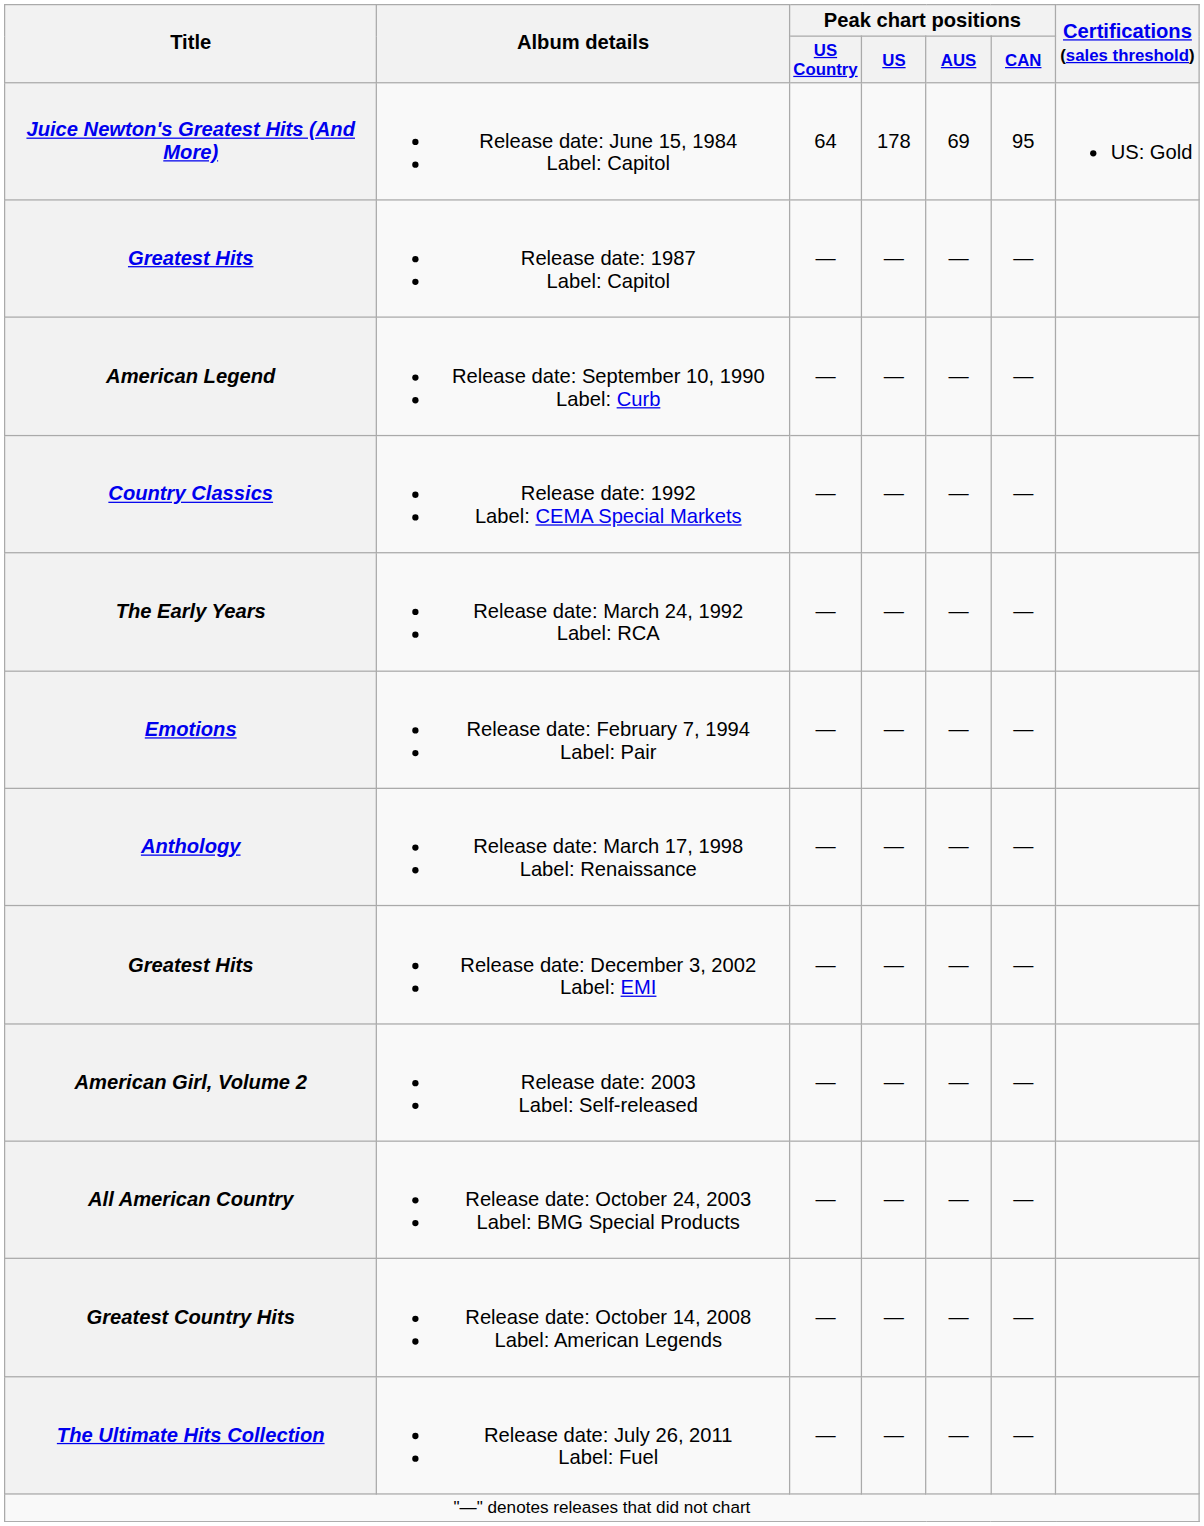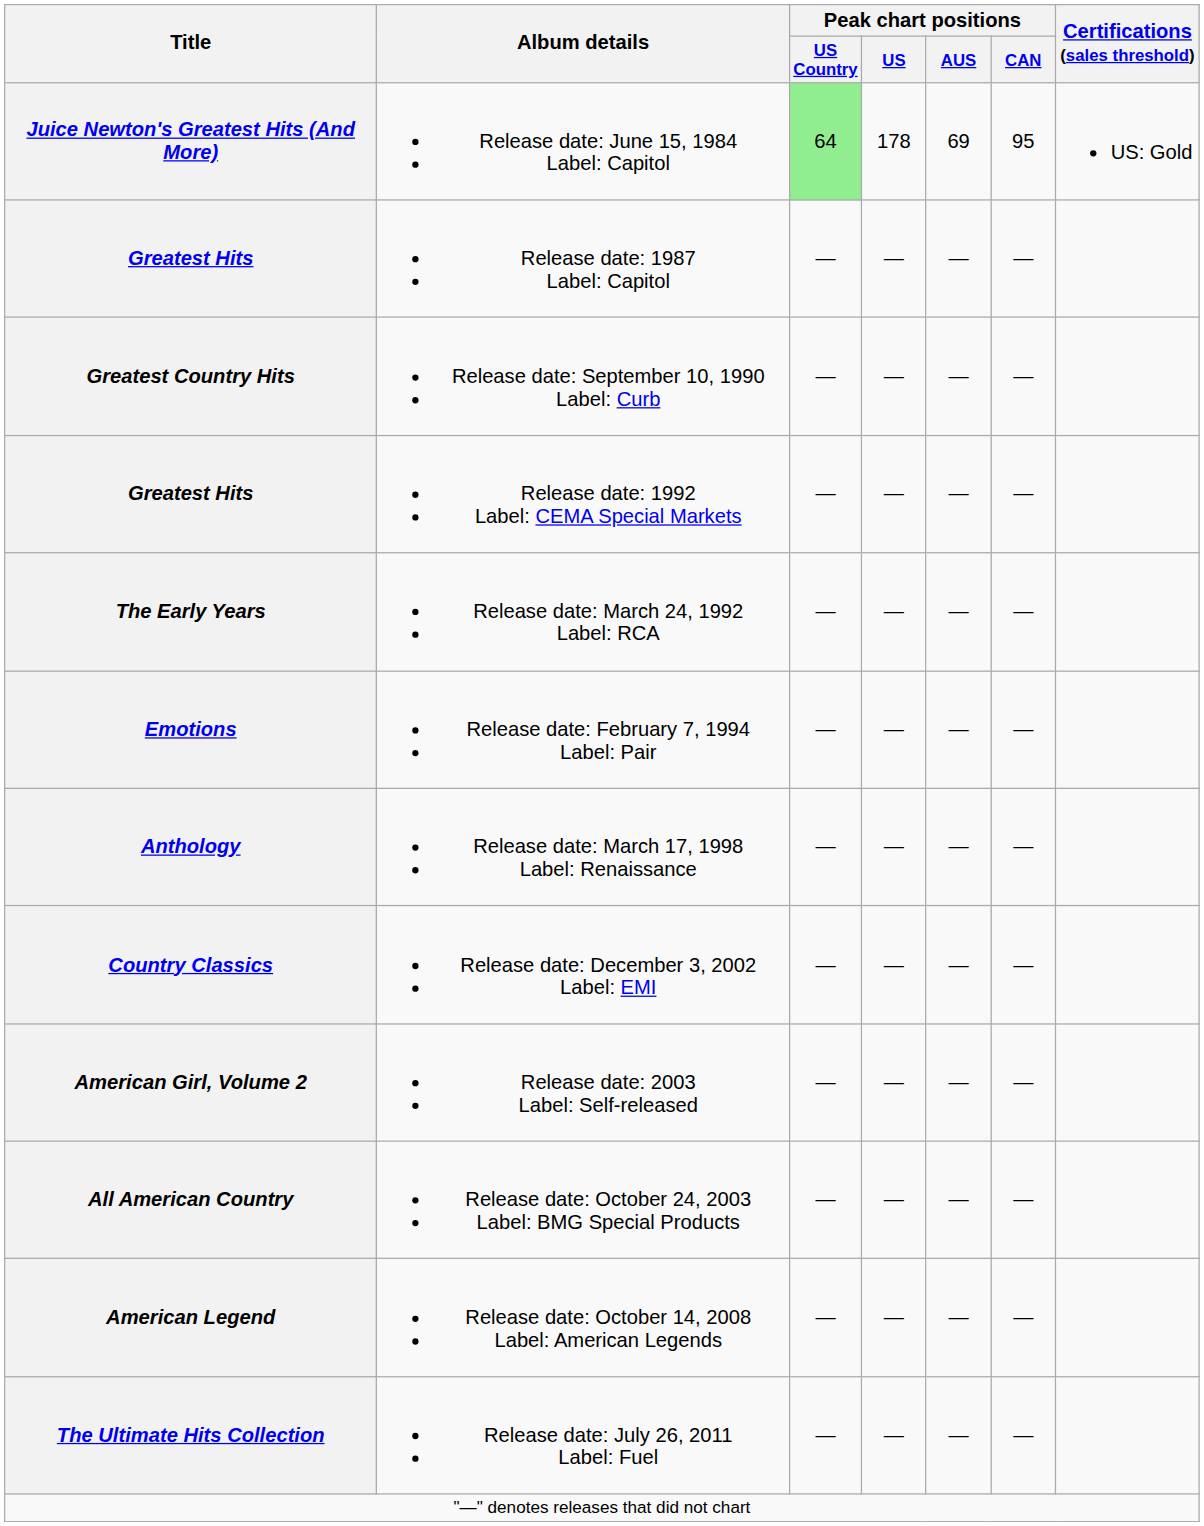(825, 141) no background -> (825, 141) lightgreen background
(191, 376) American Legend -> (191, 376) Greatest Country Hits
(191, 494) Country Classics -> (191, 494) Greatest Hits
(191, 964) Greatest Hits -> (191, 964) Country Classics
(191, 1317) Greatest Country Hits -> (191, 1317) American Legend
